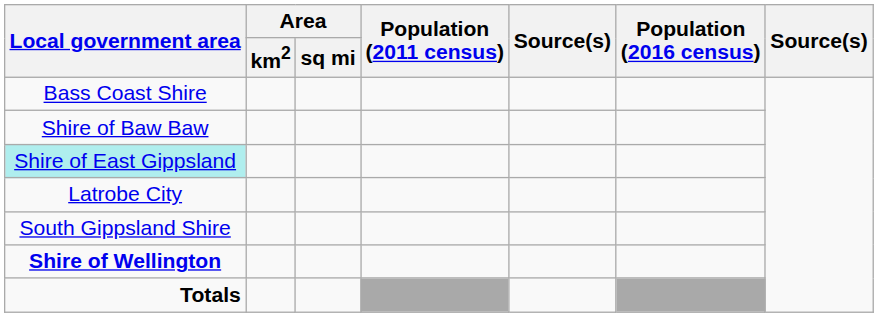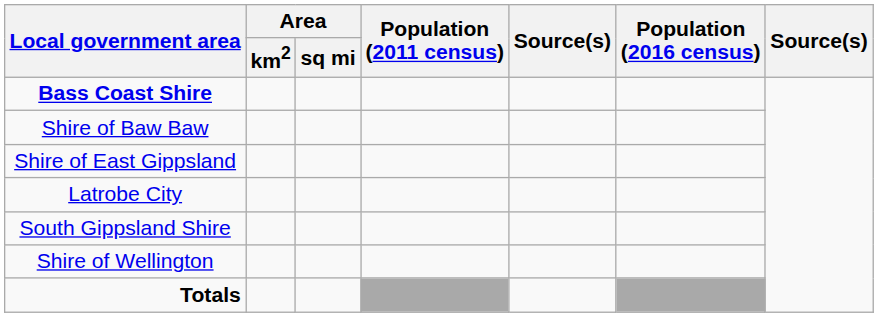(125, 93) normal -> (125, 93) bold
(125, 160) paleturquoise background -> (125, 160) no background
(125, 261) bold -> (125, 261) normal
